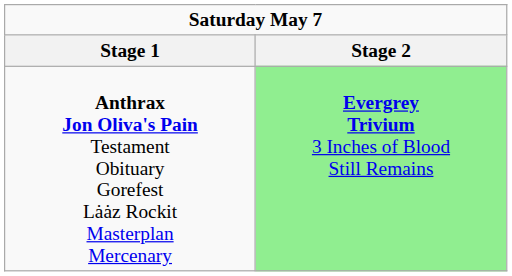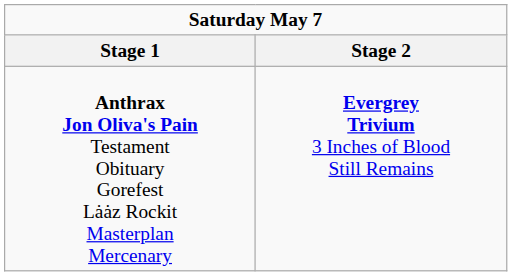(381, 135) lightgreen background -> (381, 135) no background
